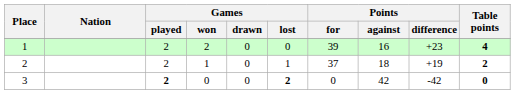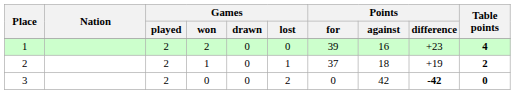(166, 81) bold -> (166, 81) normal
(288, 81) bold -> (288, 81) normal
(434, 81) normal -> (434, 81) bold
